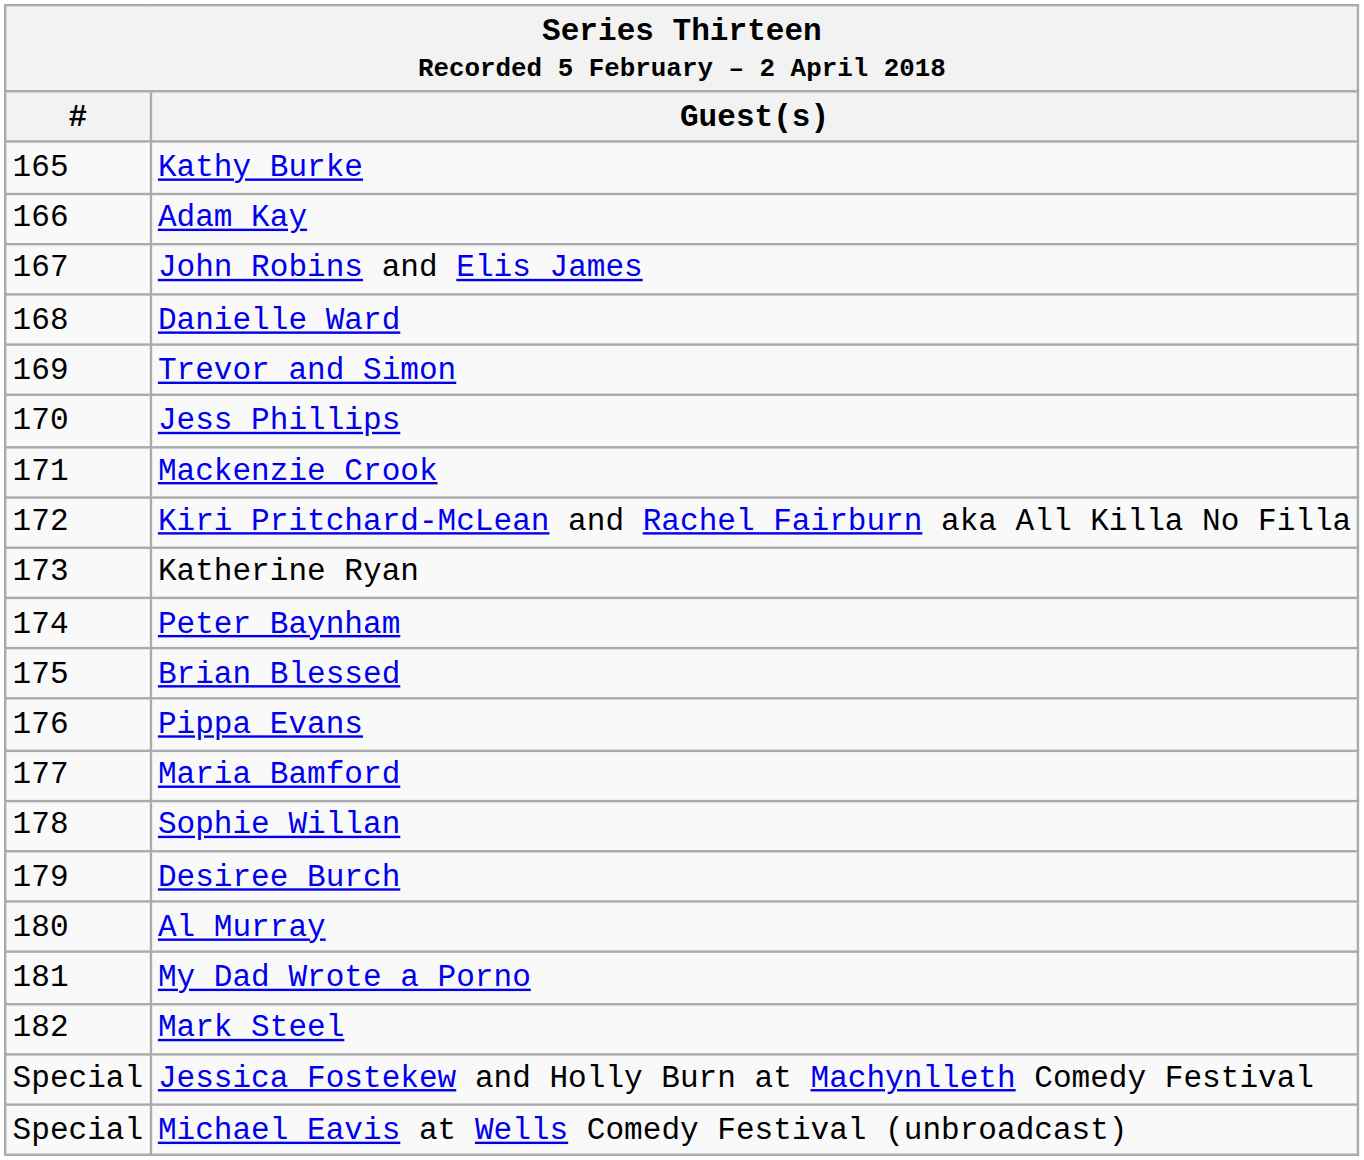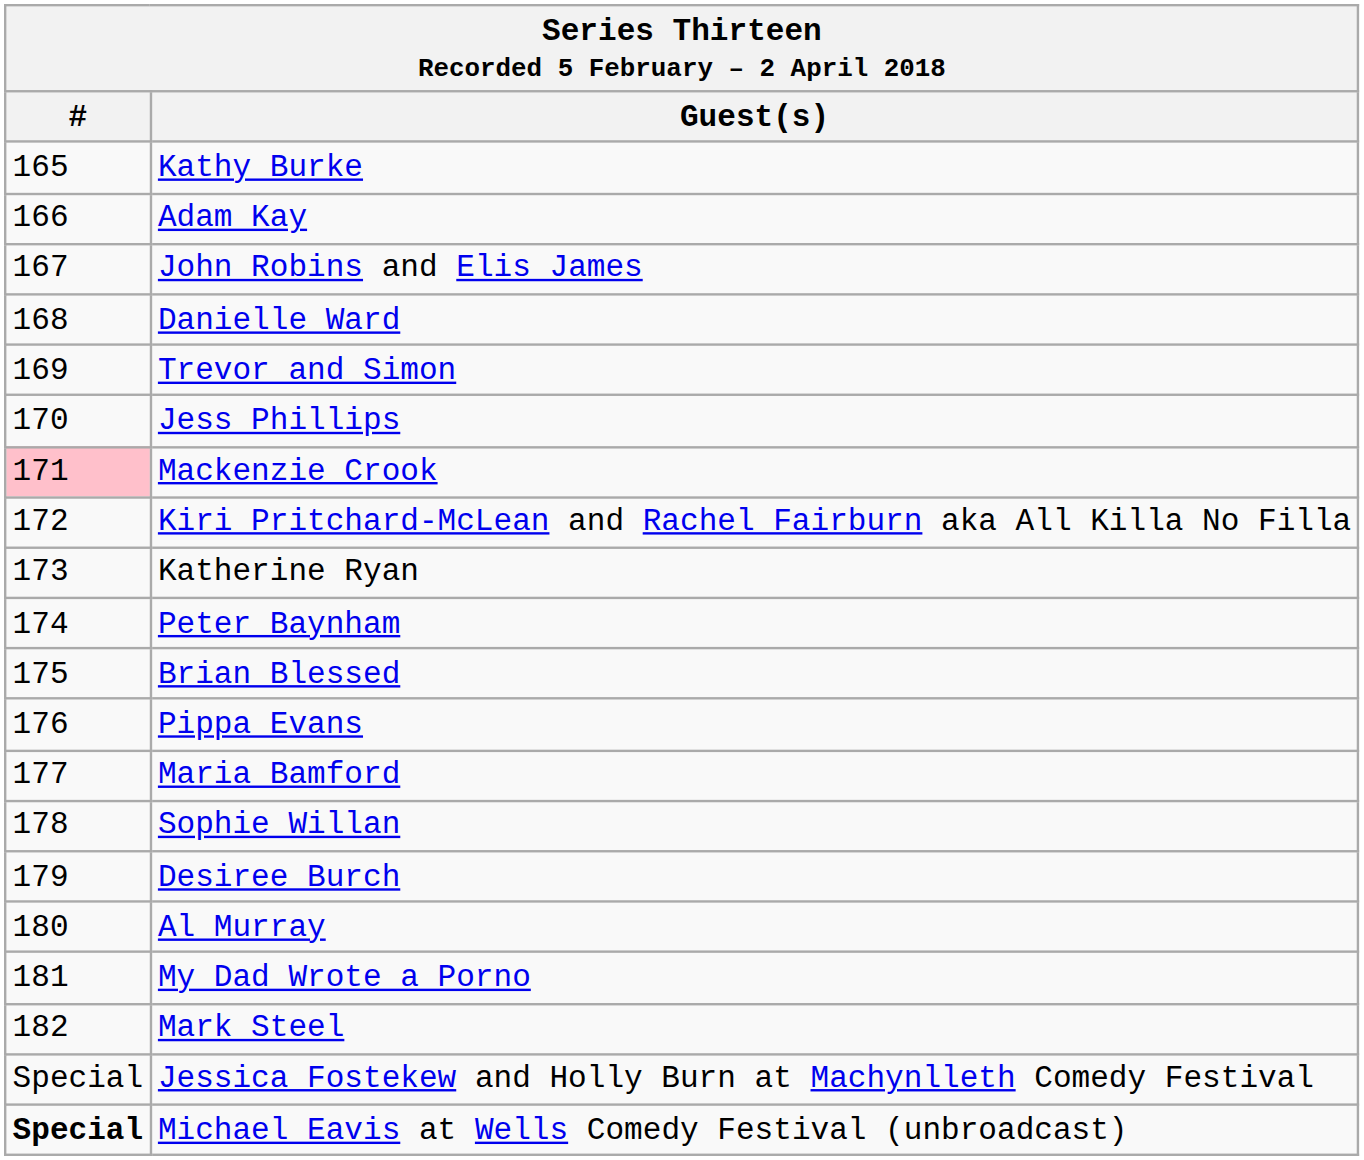(41, 471) no background -> (41, 471) pink background
(78, 1130) normal -> (78, 1130) bold
